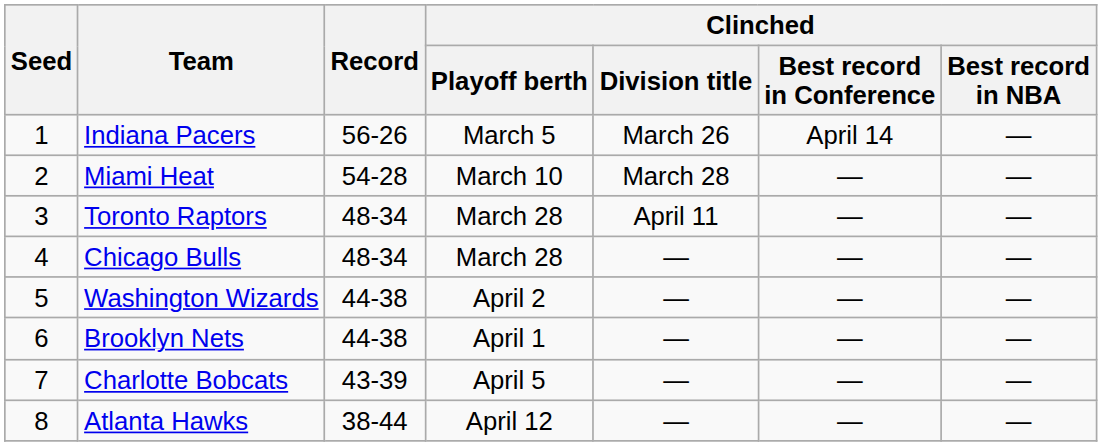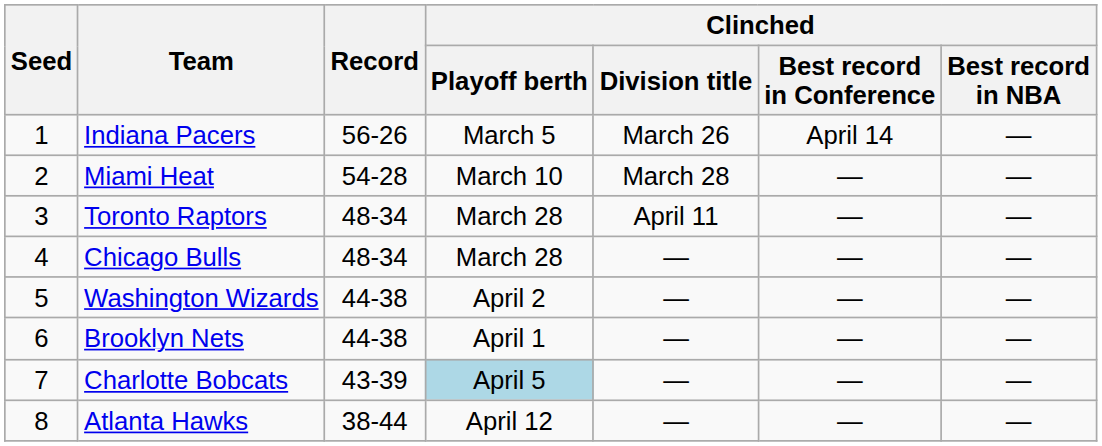(509, 379) no background -> (509, 379) lightblue background
